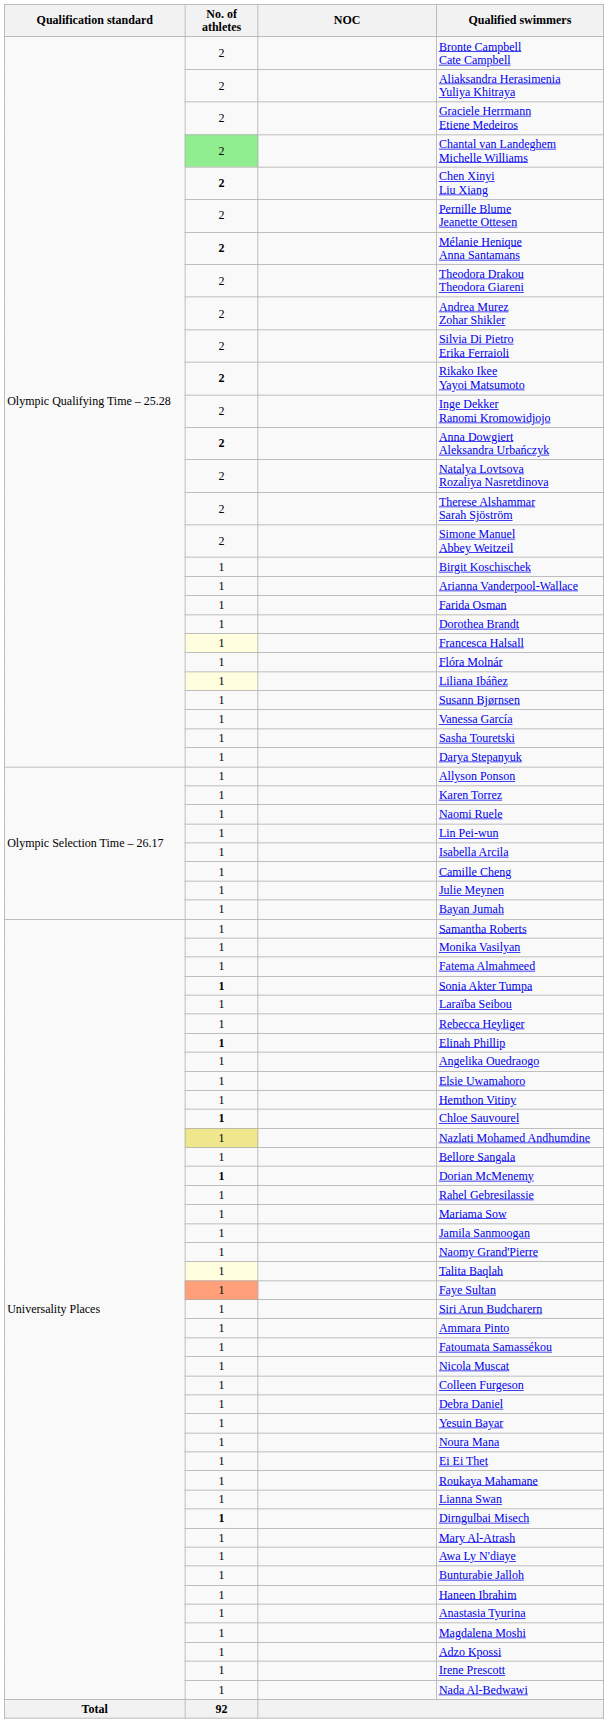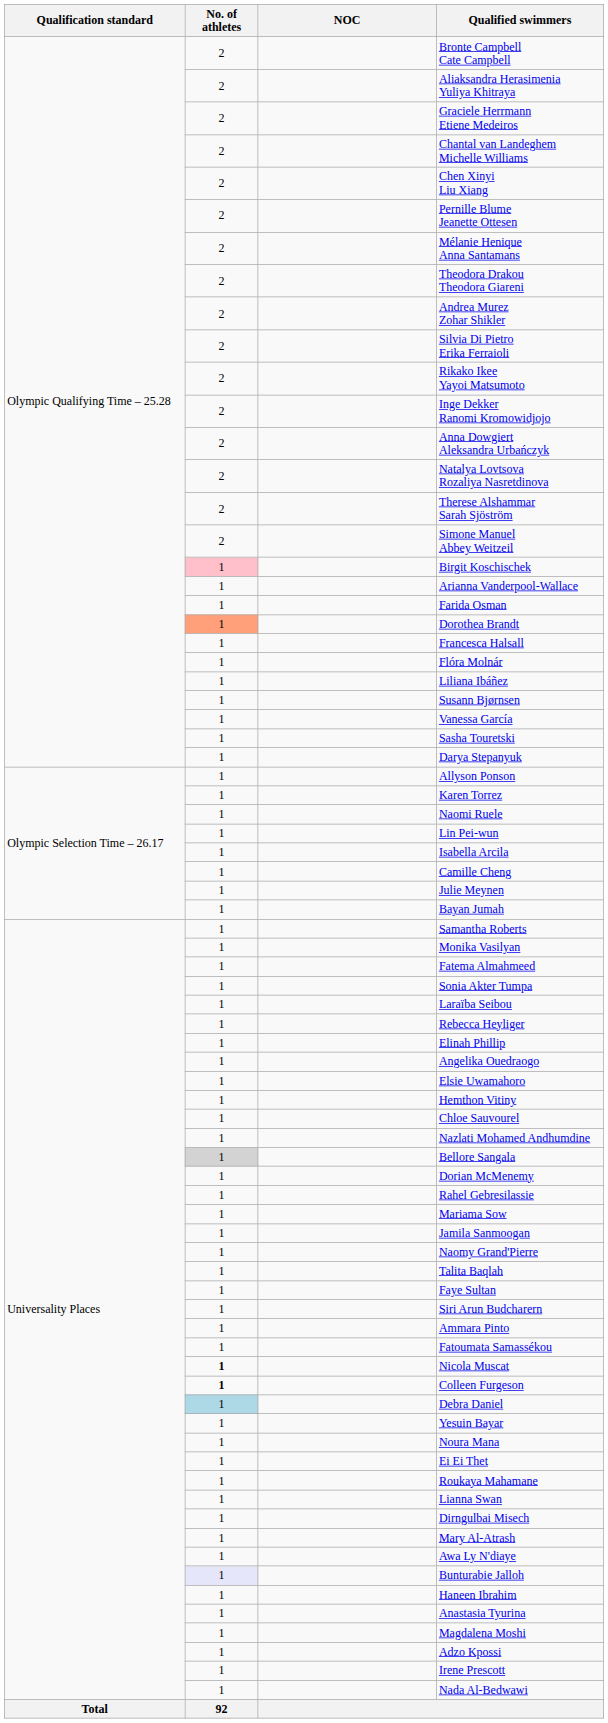(222, 150) lightgreen background -> (222, 150) no background
(222, 183) bold -> (222, 183) normal
(222, 248) bold -> (222, 248) normal
(222, 378) bold -> (222, 378) normal
(222, 443) bold -> (222, 443) normal
(222, 567) no background -> (222, 567) pink background
(222, 624) no background -> (222, 624) lightsalmon background
(222, 643) lightyellow background -> (222, 643) no background
(222, 681) lightyellow background -> (222, 681) no background
(222, 985) bold -> (222, 985) normal
(222, 1042) bold -> (222, 1042) normal
(222, 1118) bold -> (222, 1118) normal
(222, 1137) khaki background -> (222, 1137) no background
(222, 1157) no background -> (222, 1157) lightgrey background
(222, 1176) bold -> (222, 1176) normal
(222, 1271) lightyellow background -> (222, 1271) no background
(222, 1290) lightsalmon background -> (222, 1290) no background
(222, 1366) normal -> (222, 1366) bold
(222, 1385) normal -> (222, 1385) bold
(222, 1404) no background -> (222, 1404) lightblue background
(222, 1518) bold -> (222, 1518) normal
(222, 1575) no background -> (222, 1575) lavender background
